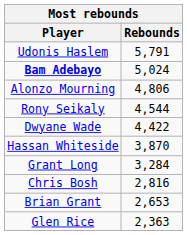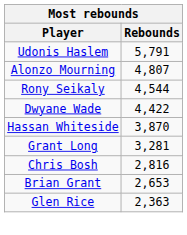- row: (63, 70)
(152, 89) 4,806 -> (152, 70) 4,807
(152, 165) 3,284 -> (152, 146) 3,281
